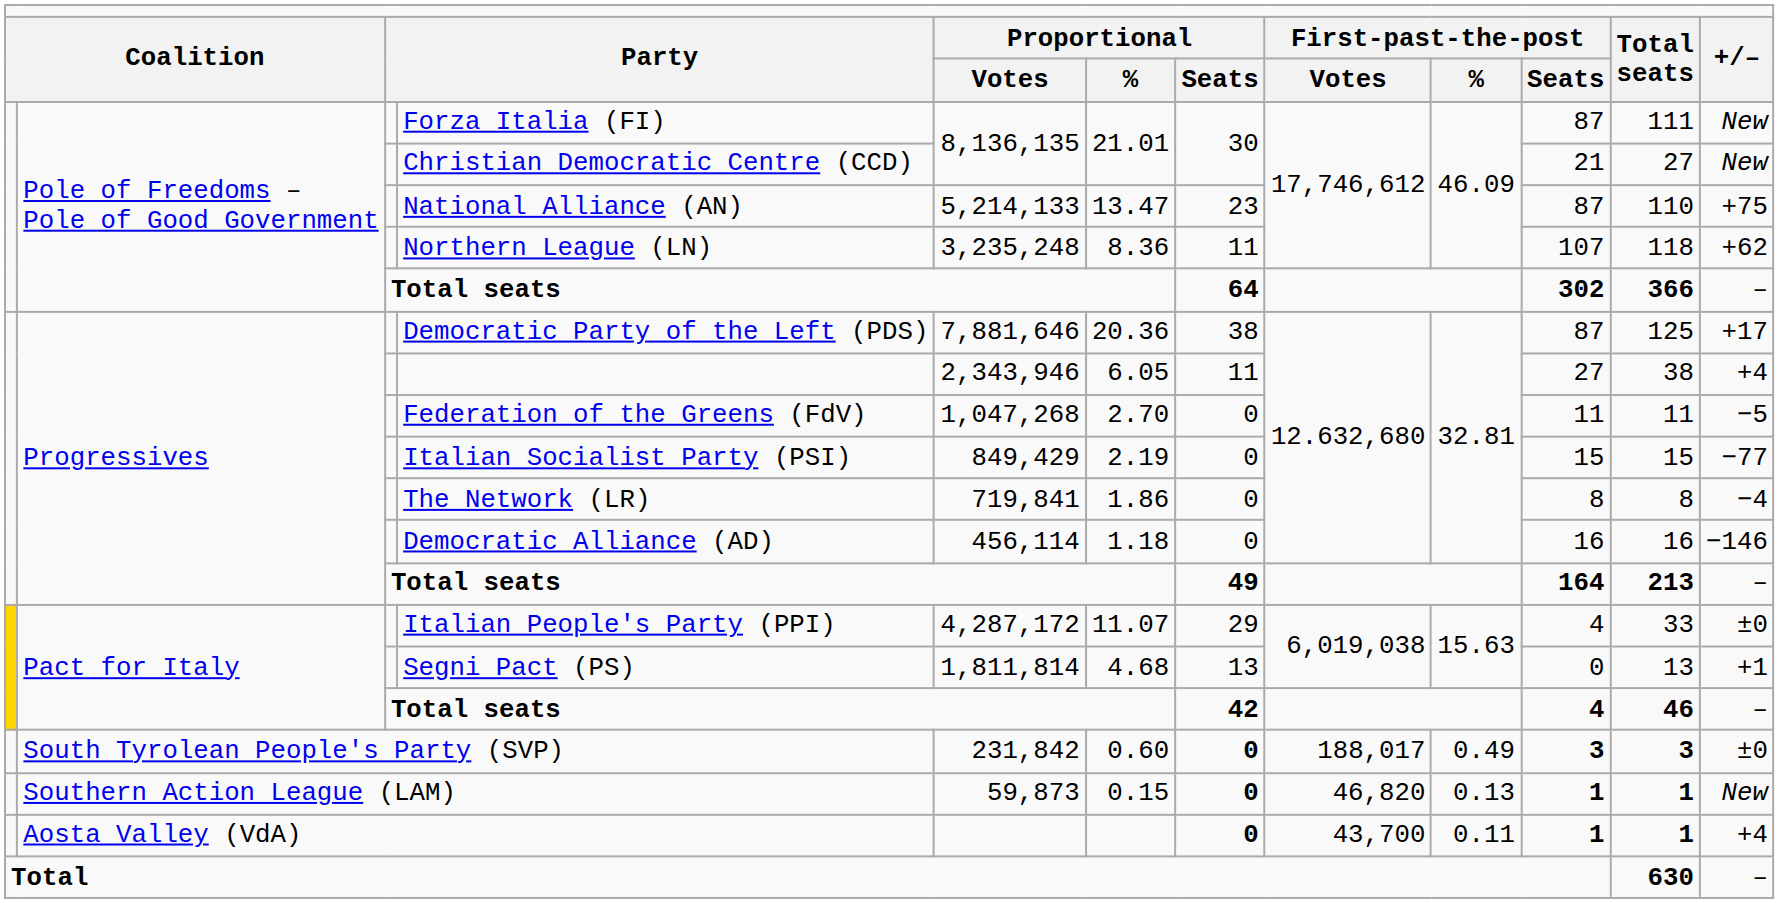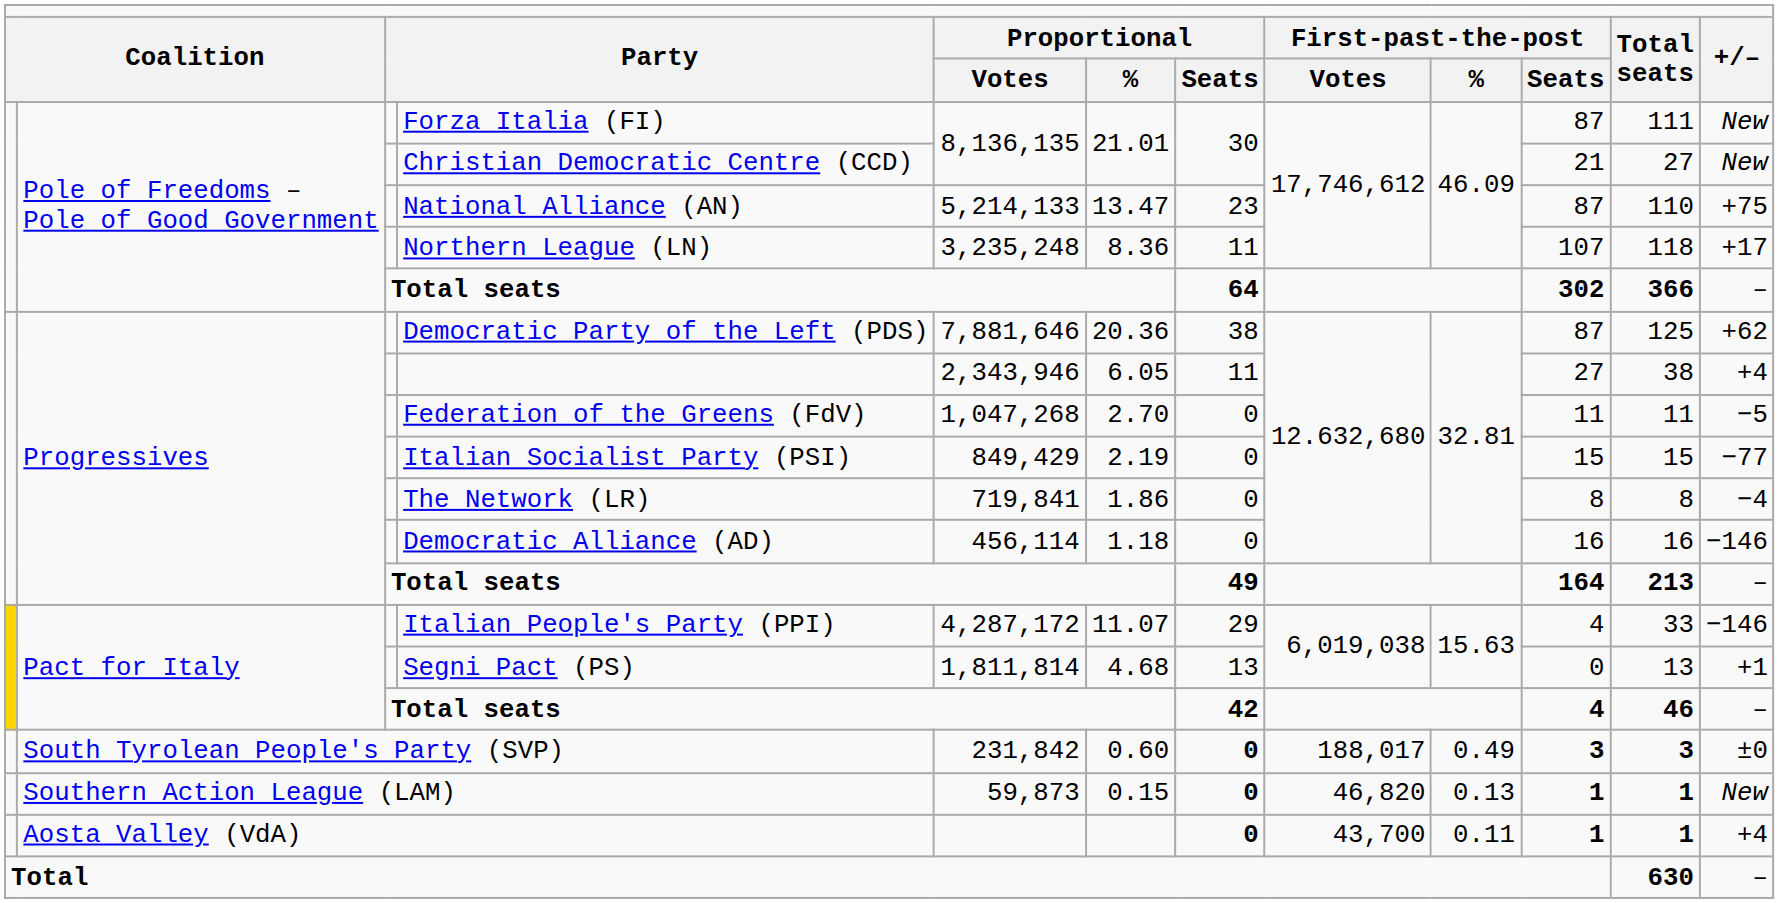(1745, 248) +62 -> (1745, 248) +17
(1745, 332) +17 -> (1745, 332) +62
(1752, 626) ±0 -> (1737, 626) −146
